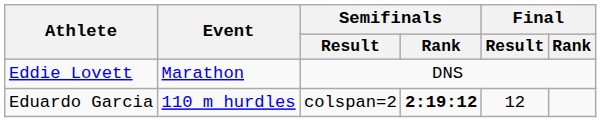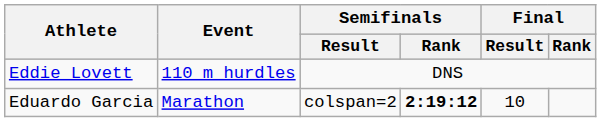(203, 73) Marathon -> (229, 73) 110 m hurdles
(229, 102) 110 m hurdles -> (203, 102) Marathon
(515, 102) 12 -> (515, 102) 10
